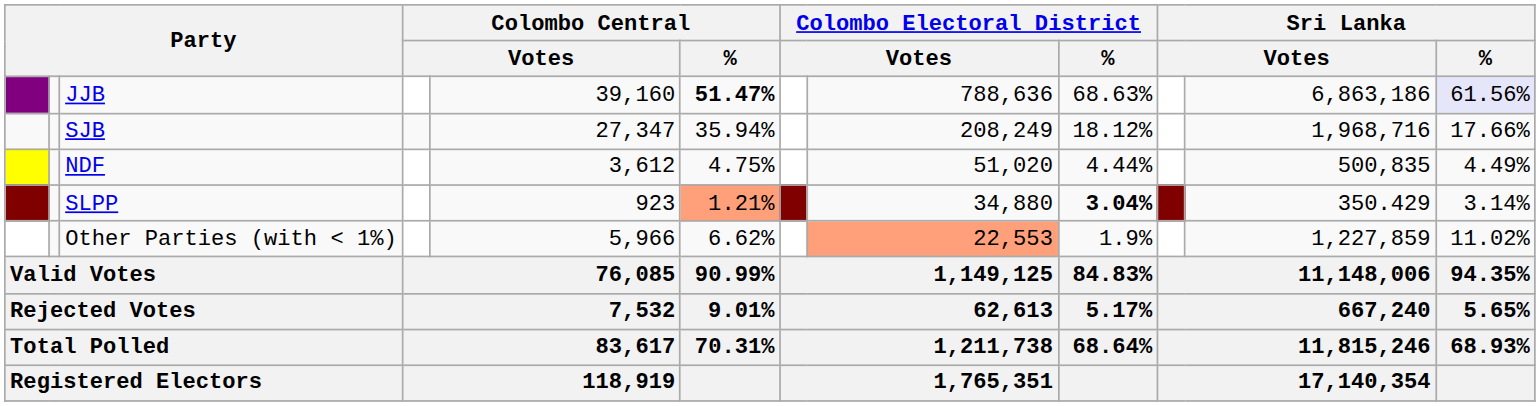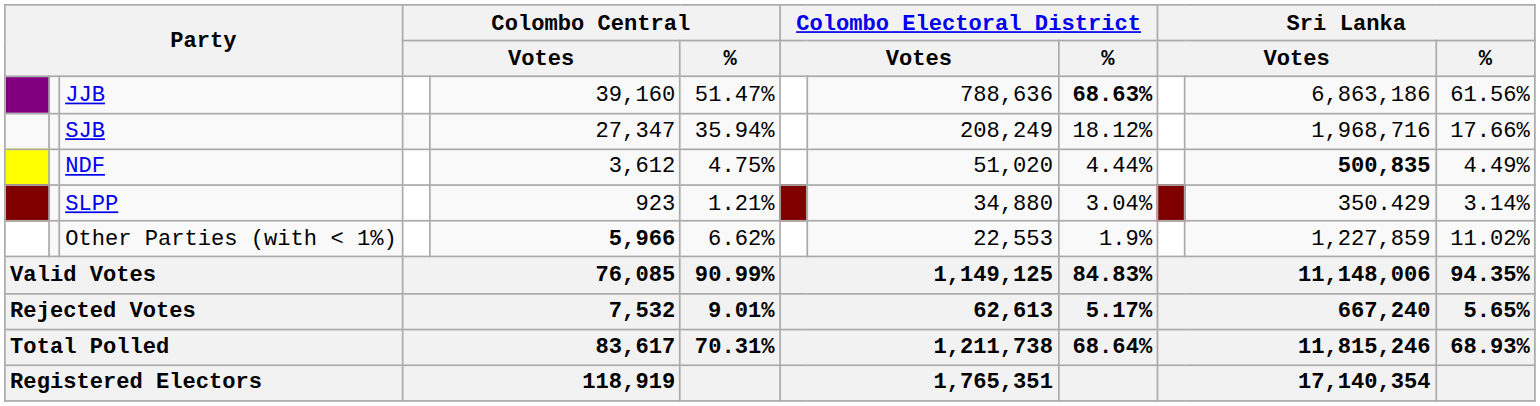(735, 95) bold -> (735, 95) normal
(1112, 95) normal -> (1112, 95) bold
(1490, 95) lavender background -> (1490, 95) no background
(1384, 167) normal -> (1384, 167) bold
(741, 203) lightsalmon background -> (741, 203) no background
(1119, 203) bold -> (1119, 203) normal
(642, 239) normal -> (642, 239) bold
(1013, 239) lightsalmon background -> (1013, 239) no background
